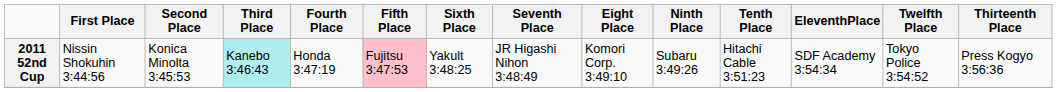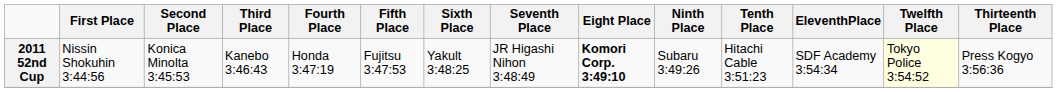(248, 63) paleturquoise background -> (247, 63) no background
(387, 63) pink background -> (385, 63) no background
(606, 63) normal -> (604, 63) bold
(907, 63) no background -> (908, 63) lightyellow background
